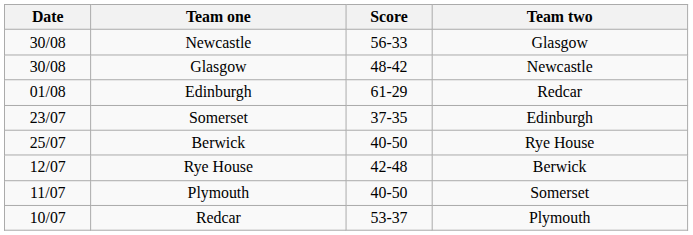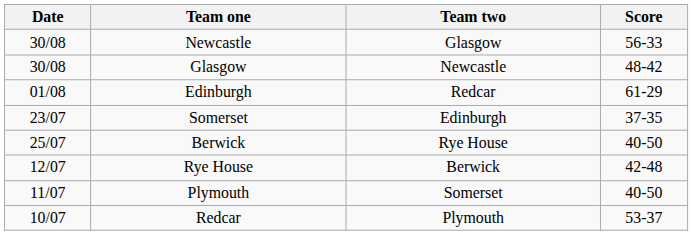columns swapped: (389, 17) <-> (560, 17)
